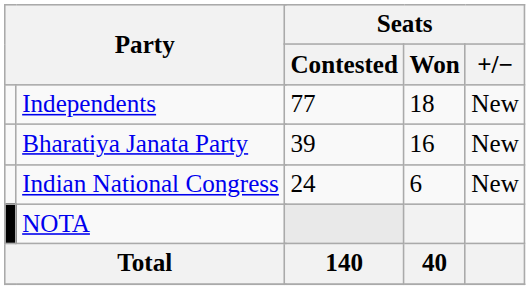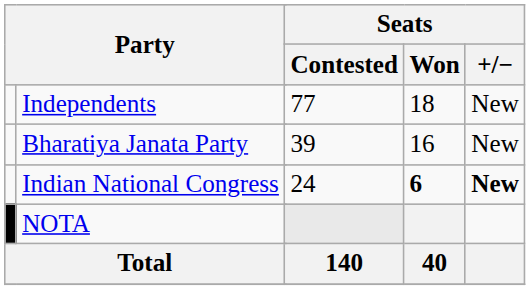(416, 183) normal -> (416, 183) bold
(495, 183) normal -> (495, 183) bold
